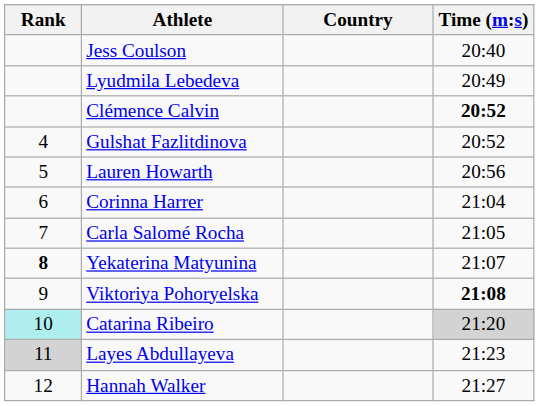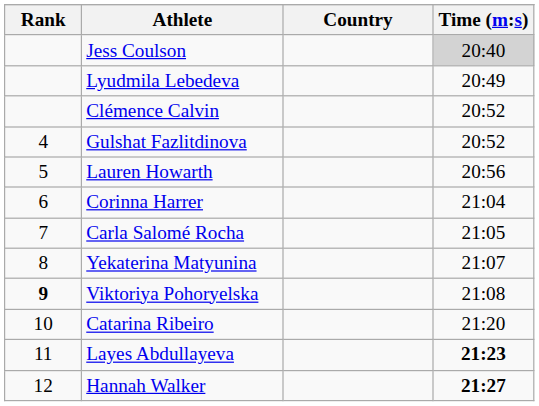(483, 50) no background -> (483, 50) lightgrey background
(483, 111) bold -> (483, 111) normal
(43, 263) bold -> (43, 263) normal
(43, 293) normal -> (43, 293) bold
(483, 293) bold -> (483, 293) normal
(43, 324) paleturquoise background -> (43, 324) no background
(483, 324) lightgrey background -> (483, 324) no background
(43, 354) lightgrey background -> (43, 354) no background
(483, 354) normal -> (483, 354) bold
(483, 385) normal -> (483, 385) bold
